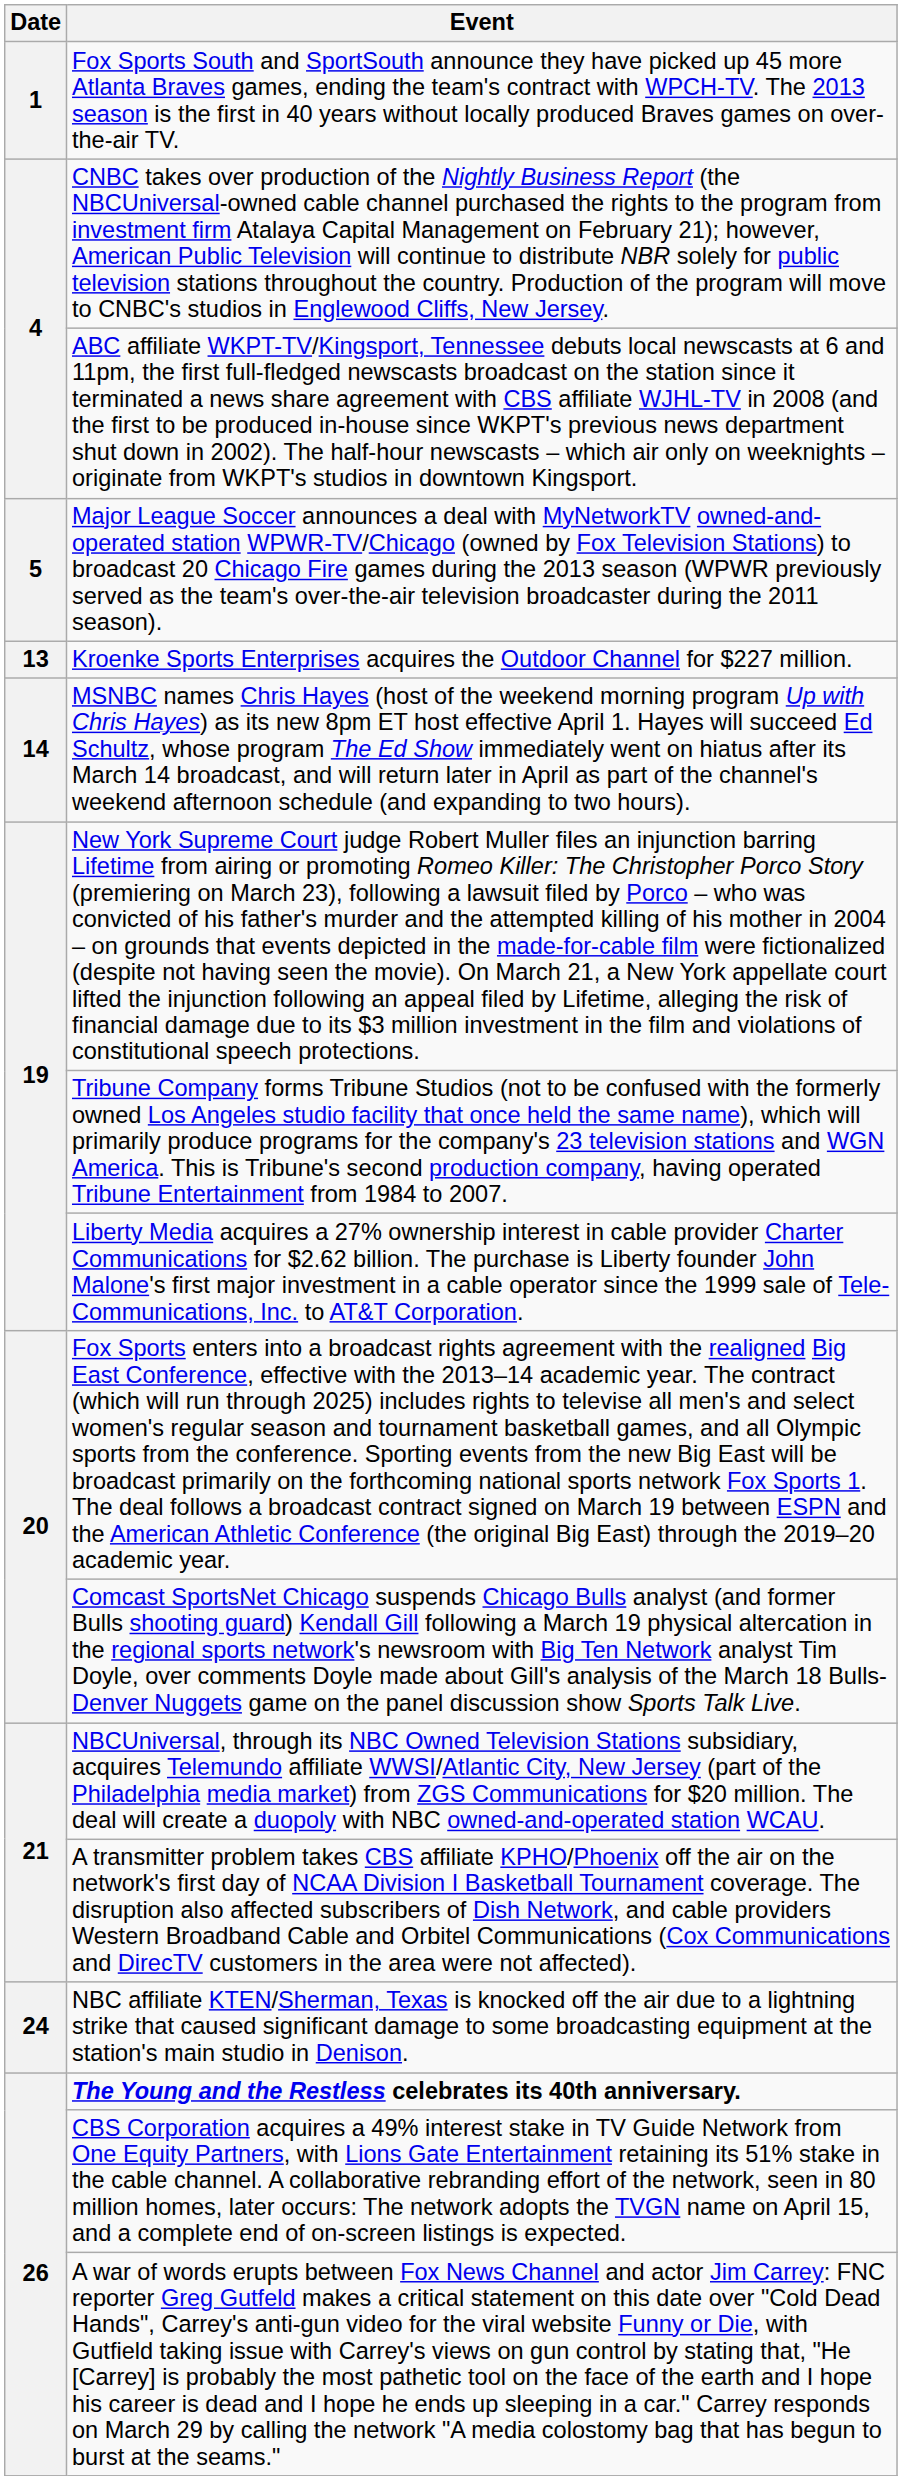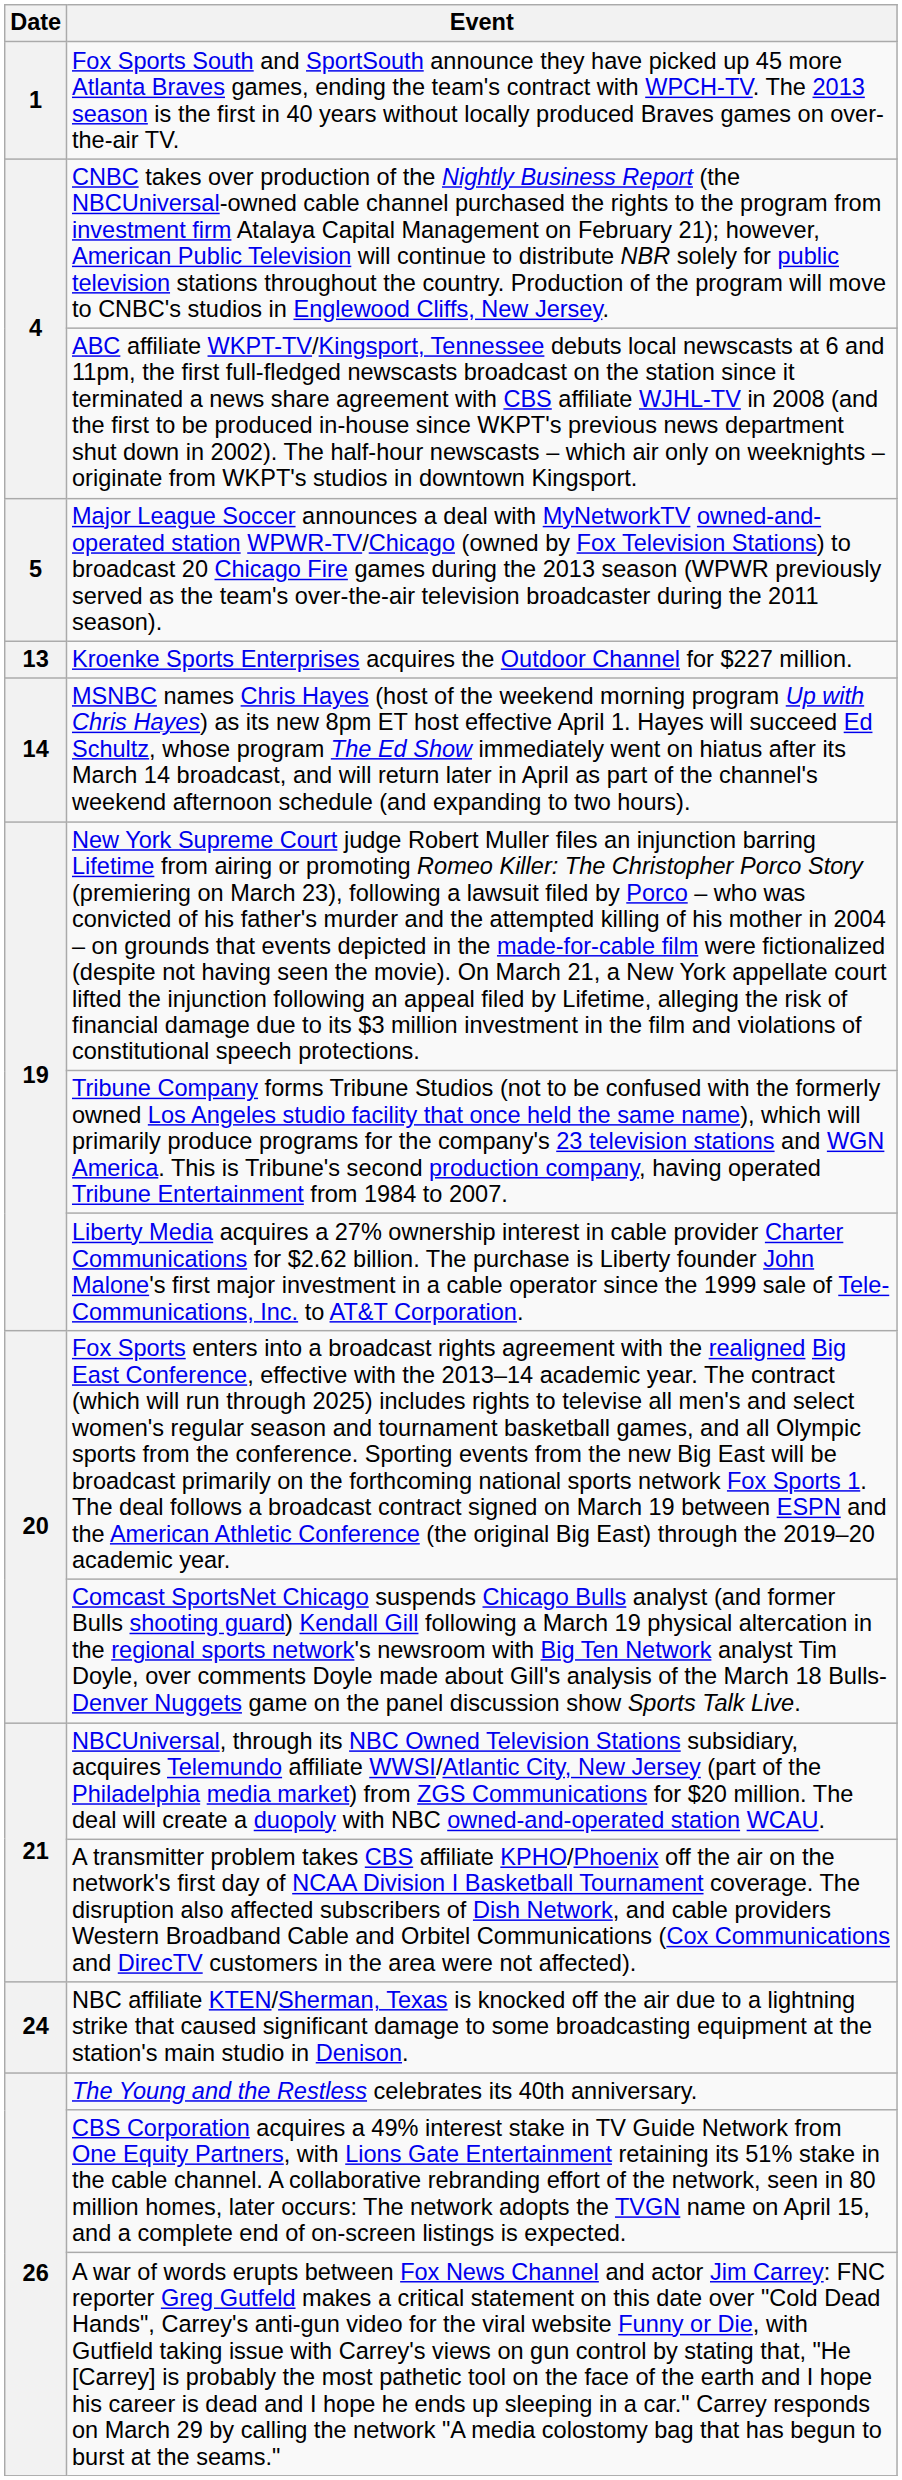(406, 2090) bold -> (385, 2090) normal
